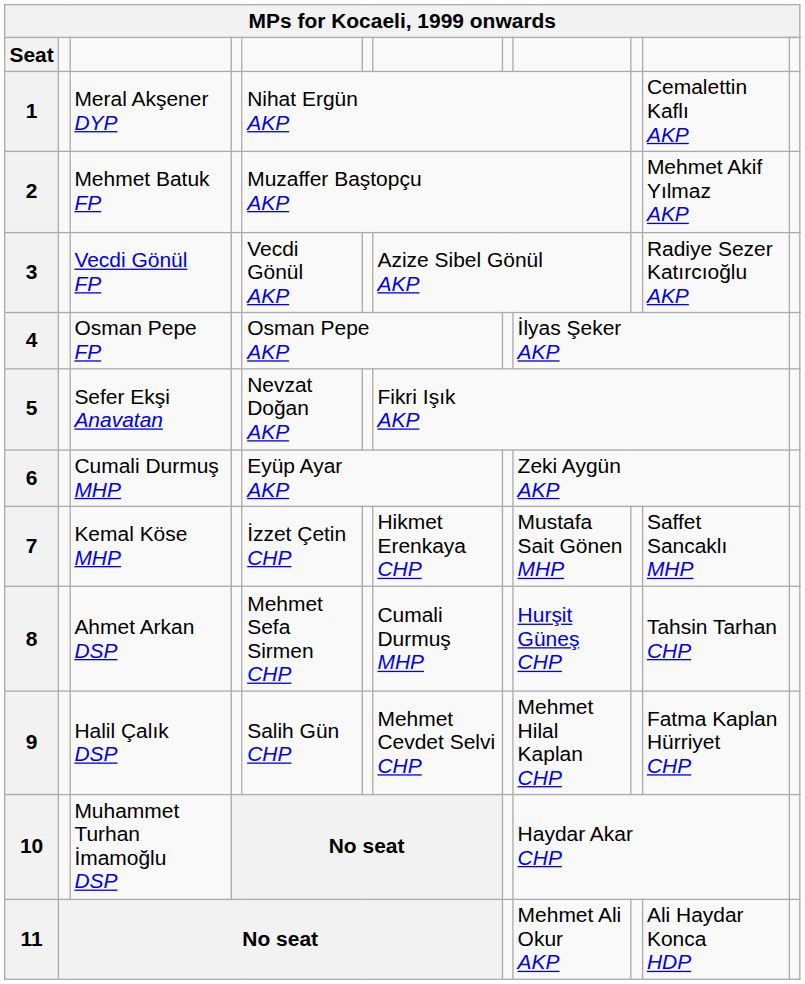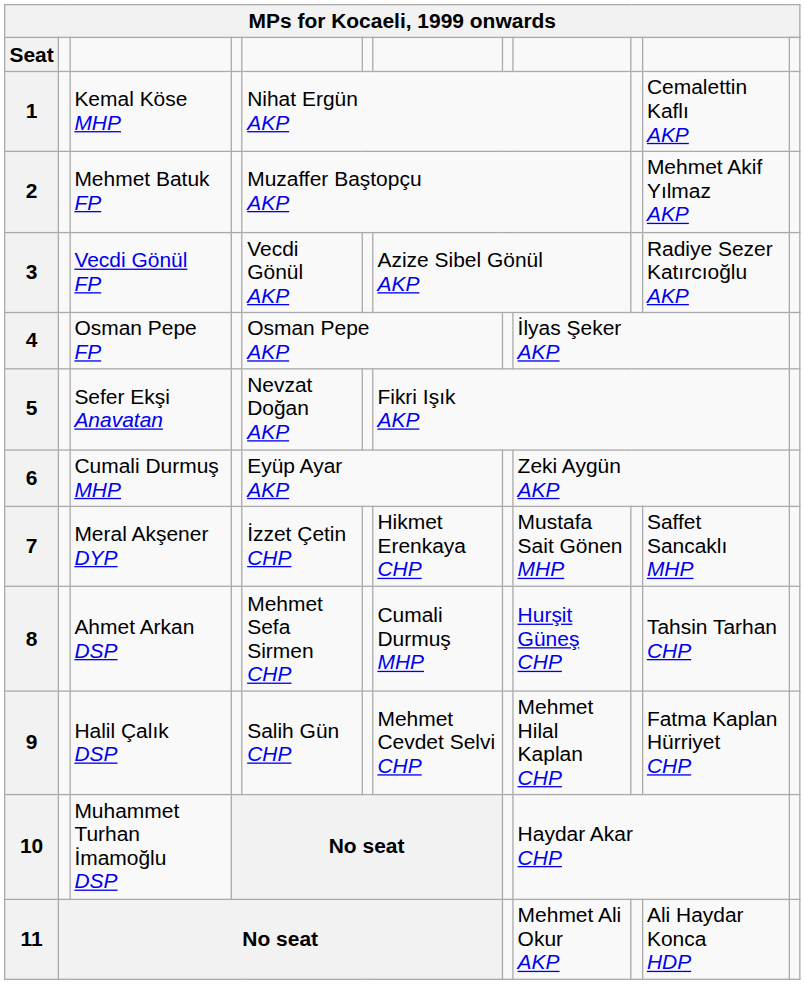(141, 111) Meral Akşener DYP -> (131, 111) Kemal Köse MHP
(131, 546) Kemal Köse MHP -> (141, 546) Meral Akşener DYP
